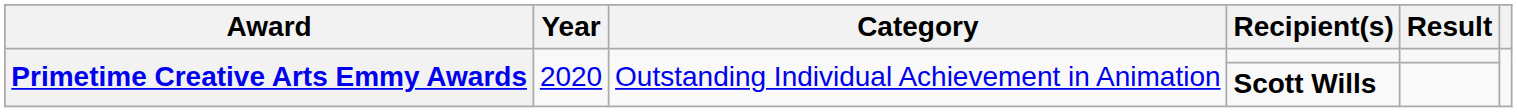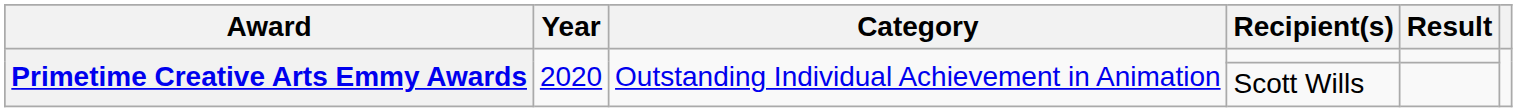(1305, 84) bold -> (1299, 84) normal
